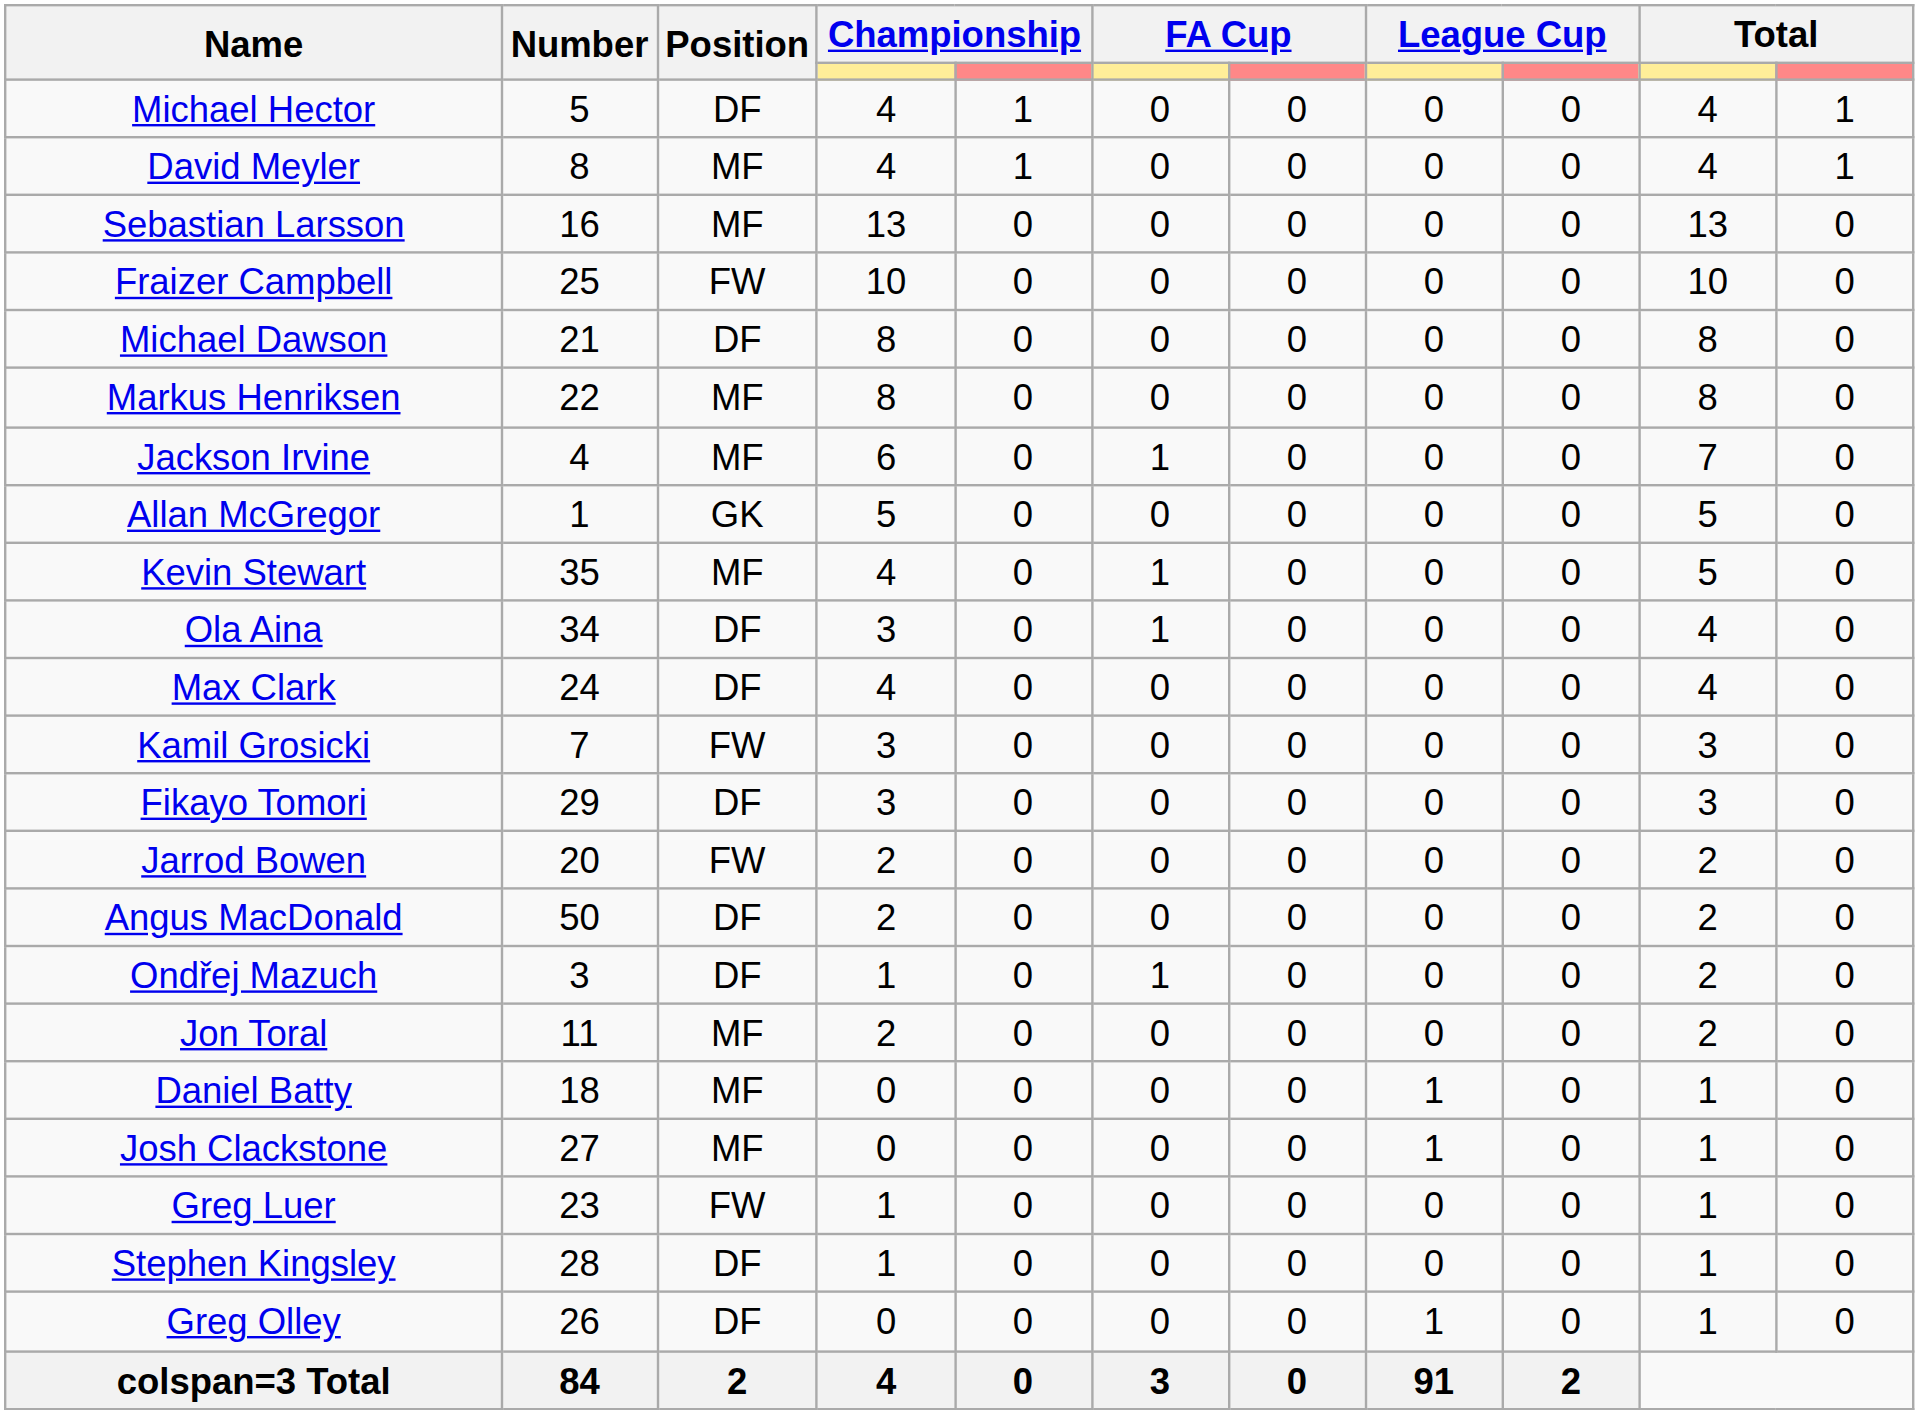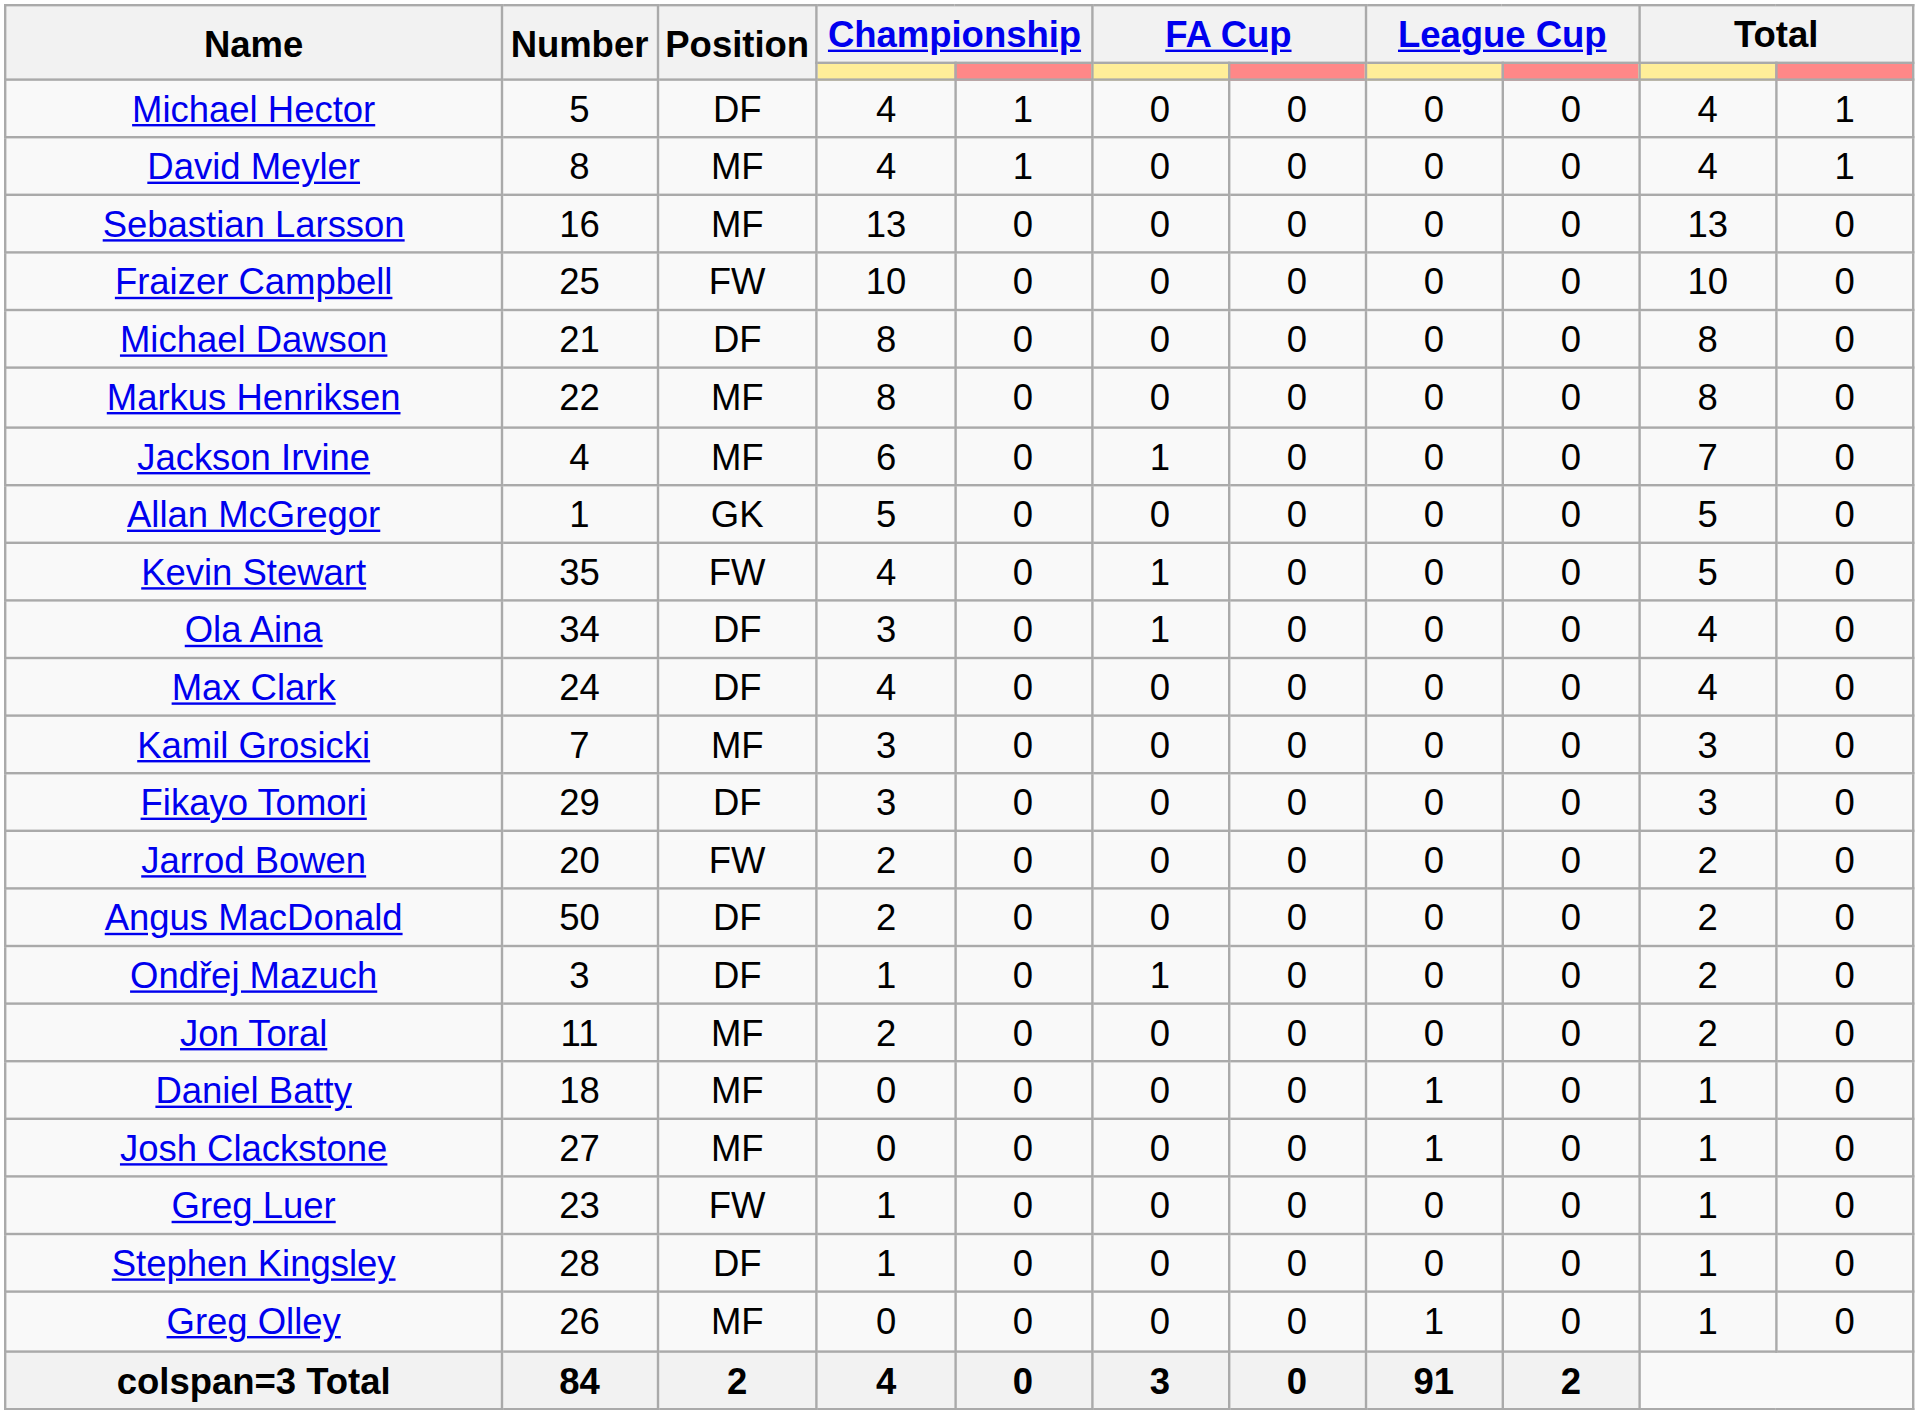(737, 571) MF -> (737, 571) FW
(737, 744) FW -> (737, 744) MF
(737, 1322) DF -> (737, 1322) MF
